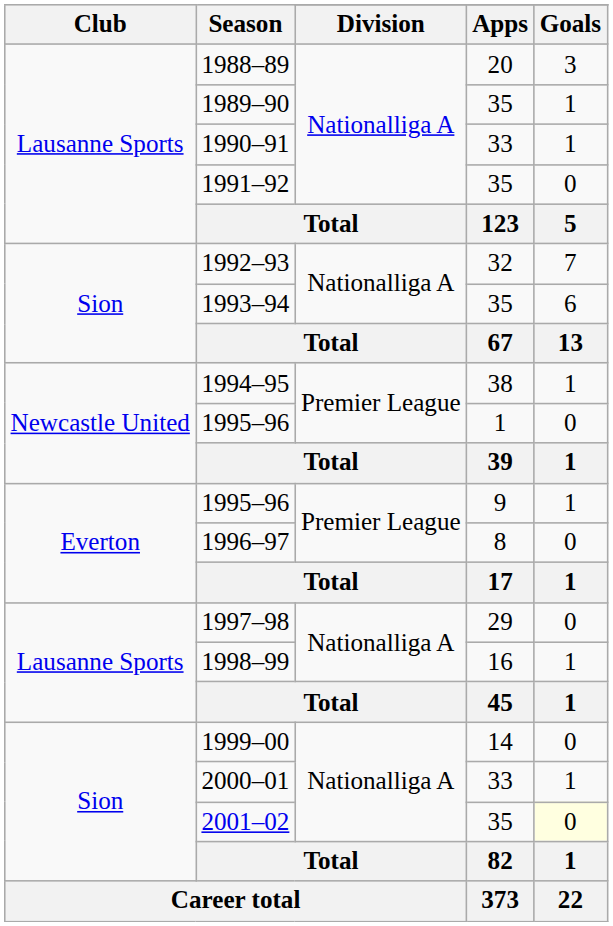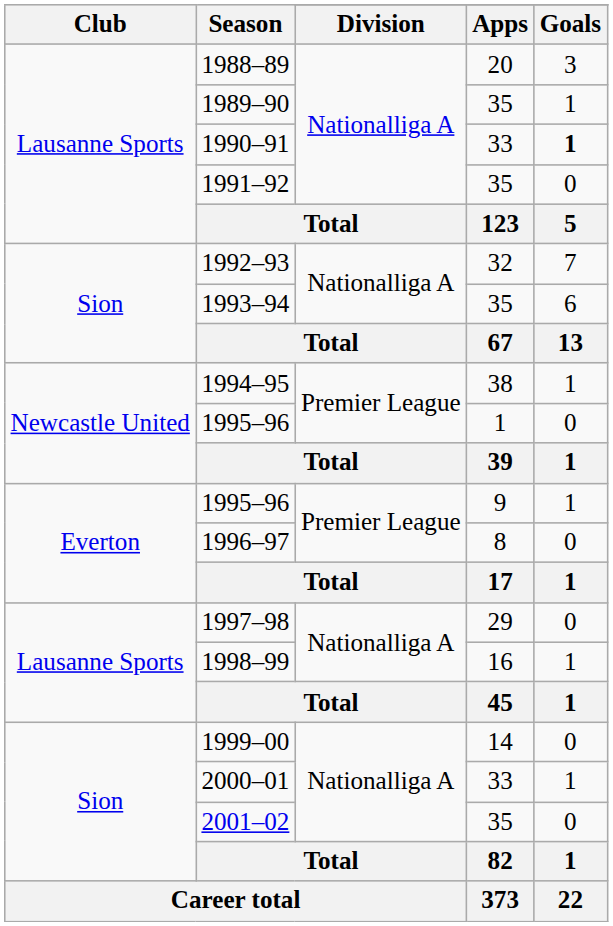(570, 143) normal -> (570, 143) bold
(570, 821) lightyellow background -> (570, 821) no background
